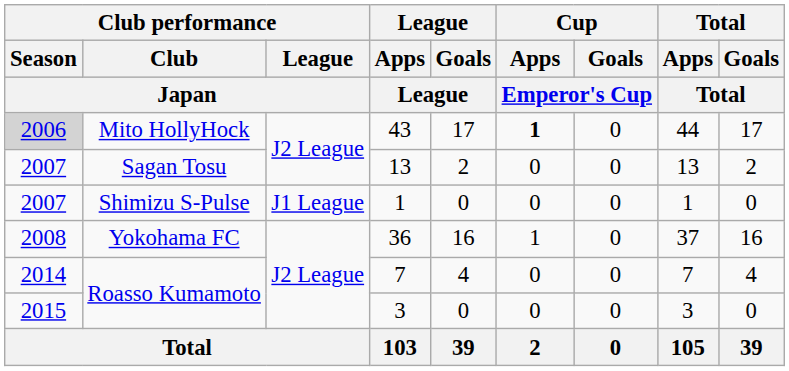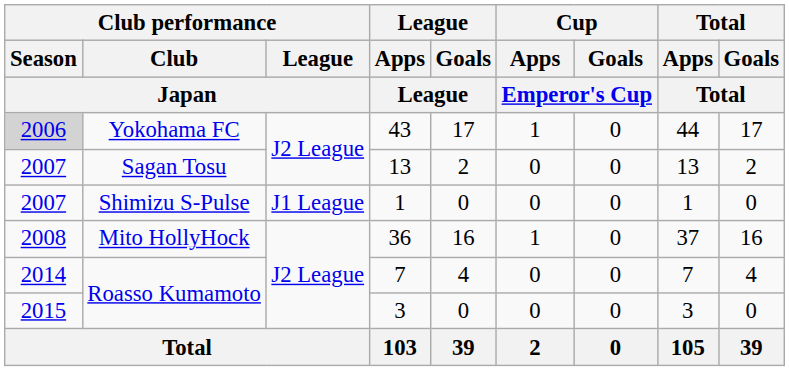(174, 130) Mito HollyHock -> (174, 130) Yokohama FC
(535, 130) bold -> (535, 130) normal
(174, 238) Yokohama FC -> (174, 238) Mito HollyHock
